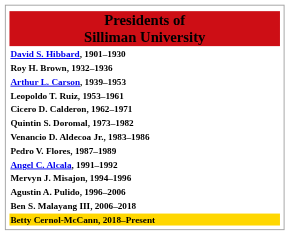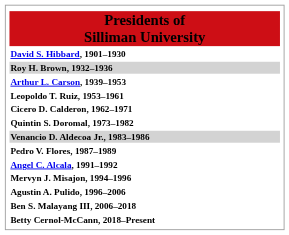(62, 68) no background -> (62, 68) lightgrey background
(80, 137) no background -> (80, 137) lightgrey background
(83, 220) gold background -> (83, 220) no background
